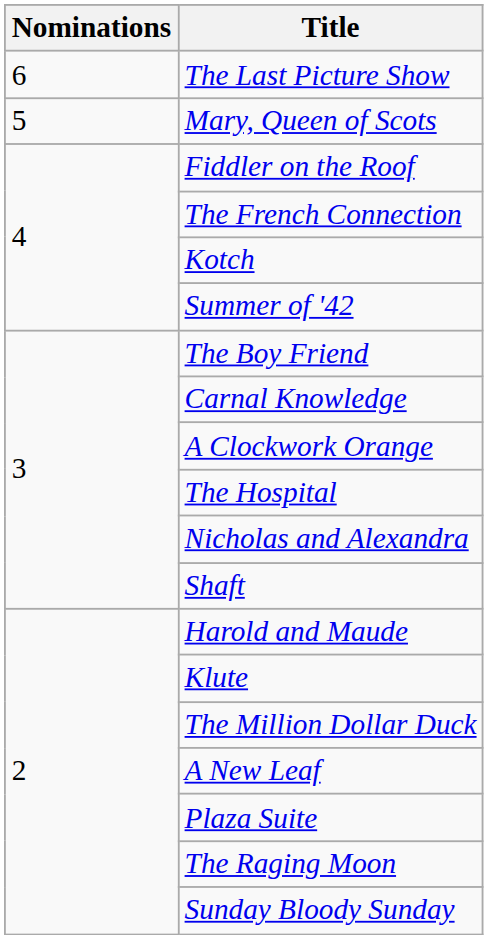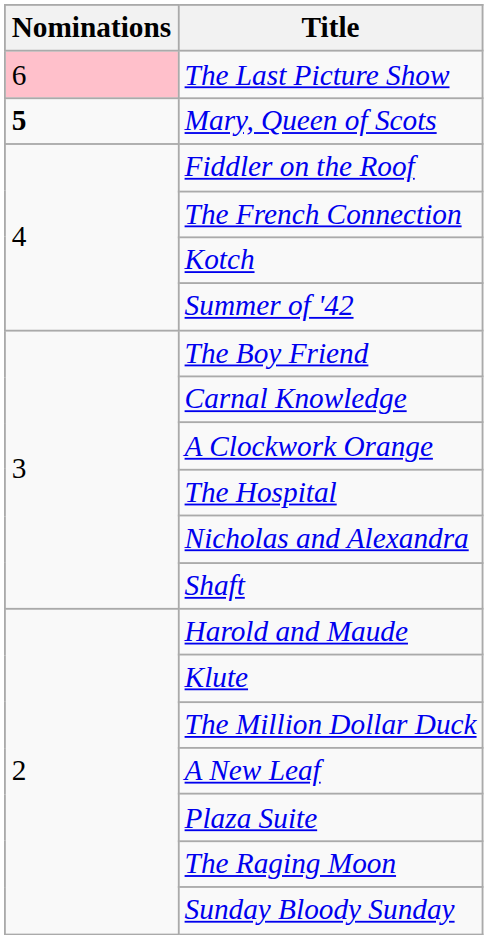(19, 74) no background -> (19, 74) pink background
(19, 120) normal -> (19, 120) bold
